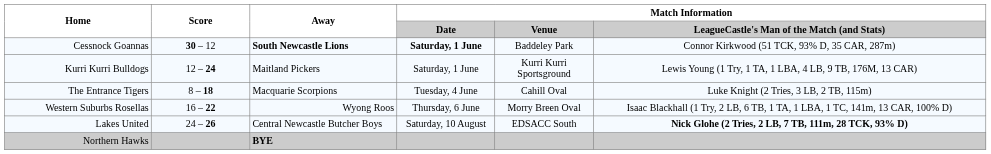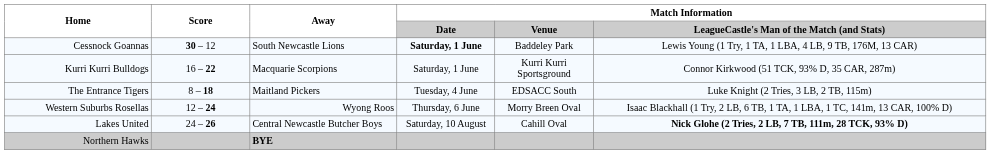(300, 46) bold -> (298, 46) normal
(789, 46) Connor Kirkwood (51 TCK, 93% D, 35 CAR, 287m) -> (789, 46) Lewis Young (1 Try, 1 TA, 1 LBA, 4 LB, 9 TB, 176M, 13 CAR)
(201, 68) 12 – 24 -> (201, 68) 16 – 22
(286, 68) Maitland Pickers -> (295, 68) Macquarie Scorpions
(789, 68) Lewis Young (1 Try, 1 TA, 1 LBA, 4 LB, 9 TB, 176M, 13 CAR) -> (789, 68) Connor Kirkwood (51 TCK, 93% D, 35 CAR, 287m)
(295, 90) Macquarie Scorpions -> (286, 90) Maitland Pickers
(544, 90) Cahill Oval -> (544, 90) EDSACC South
(201, 107) 16 – 22 -> (201, 107) 12 – 24
(544, 124) EDSACC South -> (544, 124) Cahill Oval
